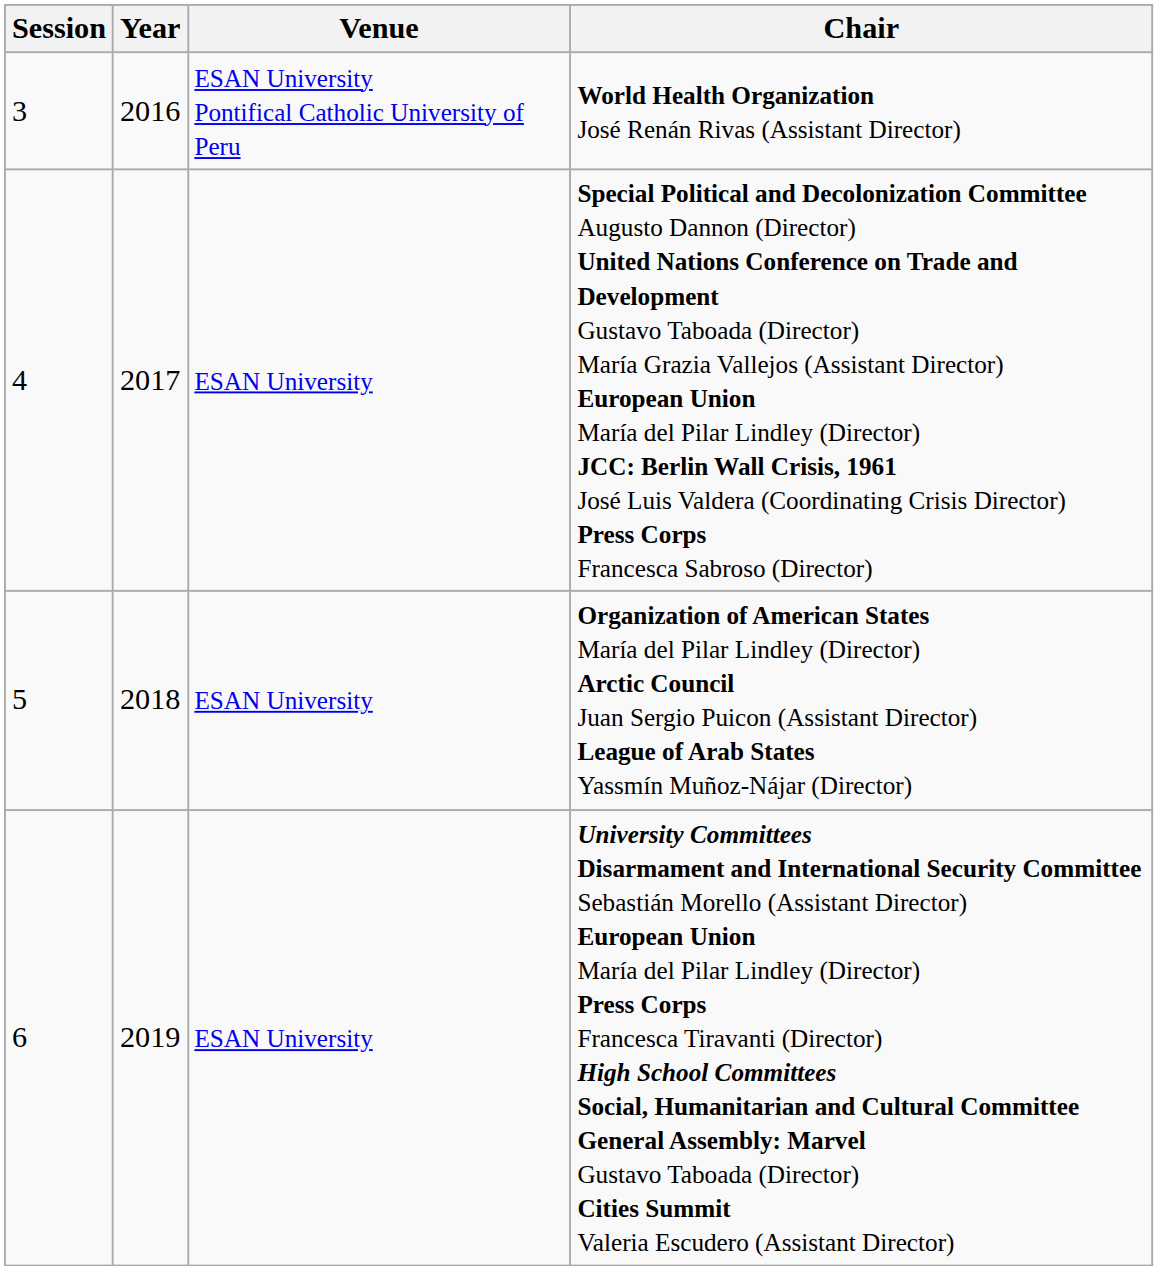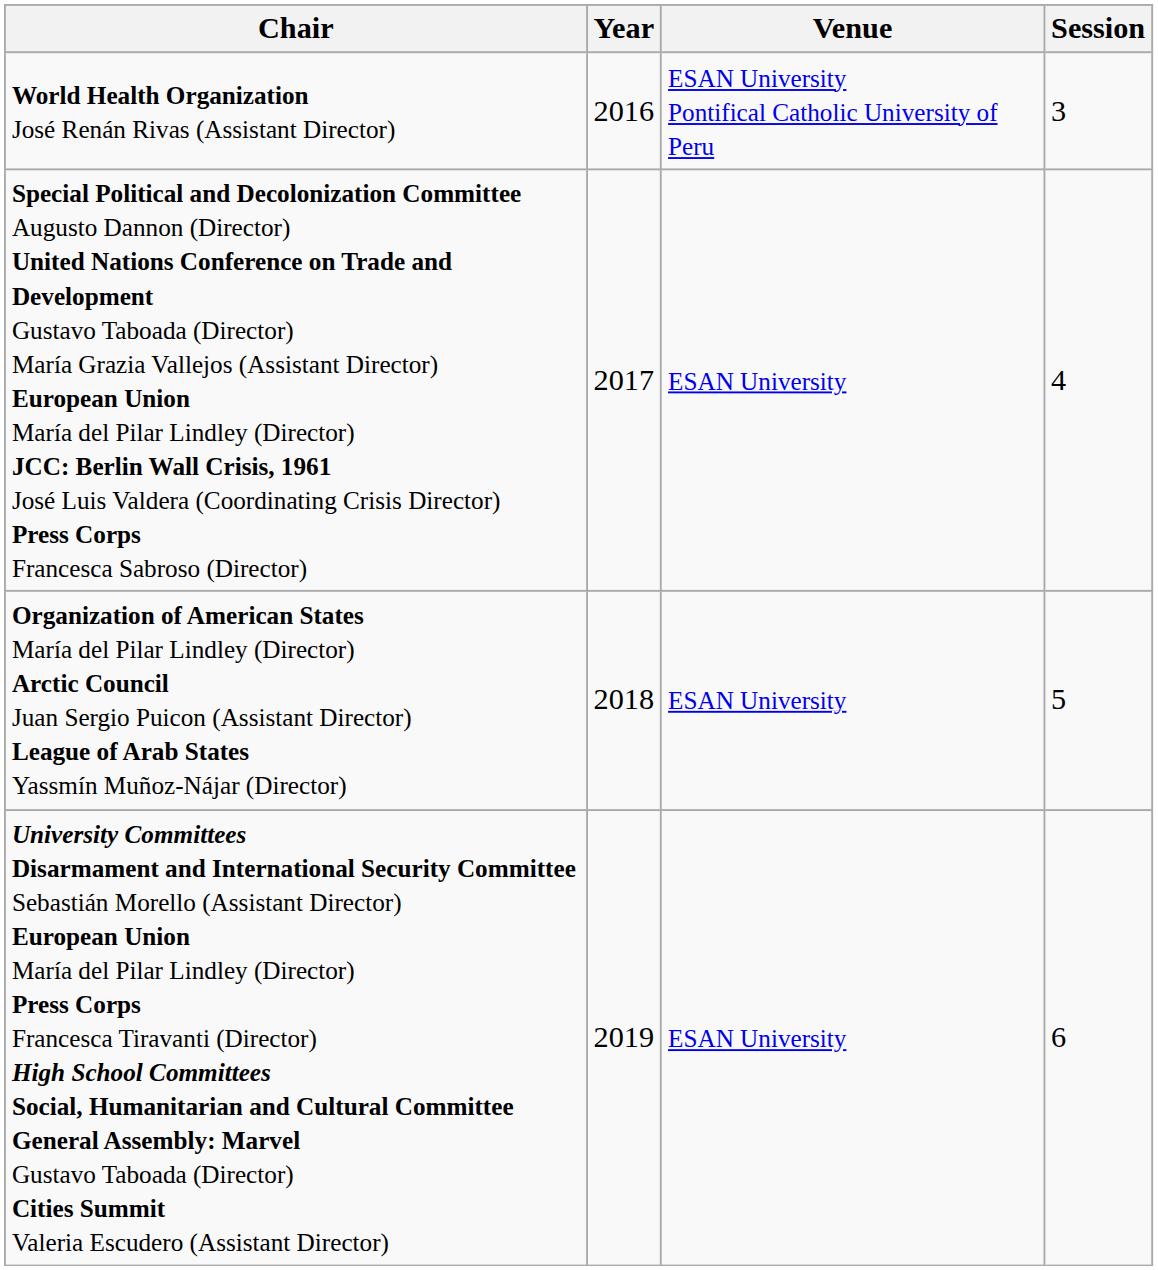columns swapped: (59, 28) <-> (861, 28)
